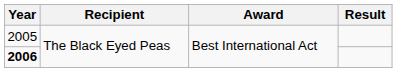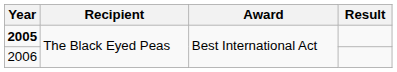(22, 36) normal -> (22, 36) bold
(22, 57) bold -> (22, 57) normal
